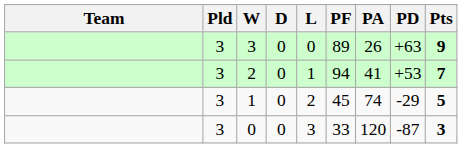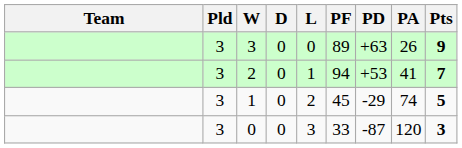columns swapped: (373, 18) <-> (408, 18)
